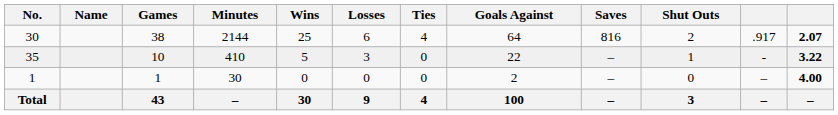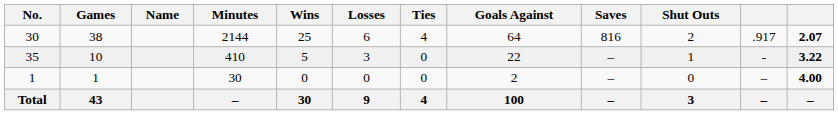columns swapped: (91, 15) <-> (158, 15)
